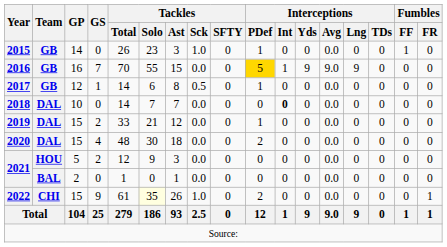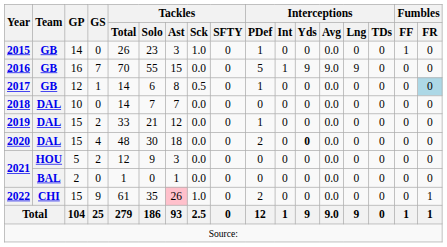(260, 68) gold background -> (260, 68) no background
(430, 86) no background -> (430, 86) lightblue background
(285, 104) bold -> (285, 104) normal
(307, 141) normal -> (307, 141) bold
(152, 196) lightyellow background -> (152, 196) no background
(176, 196) no background -> (176, 196) pink background
